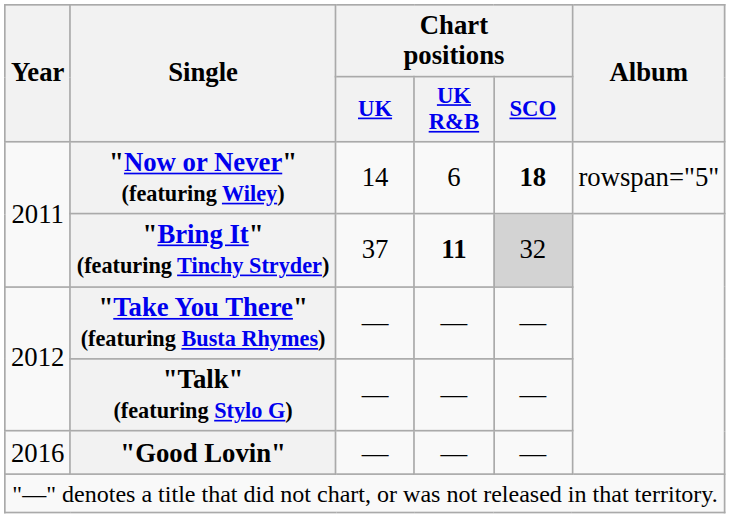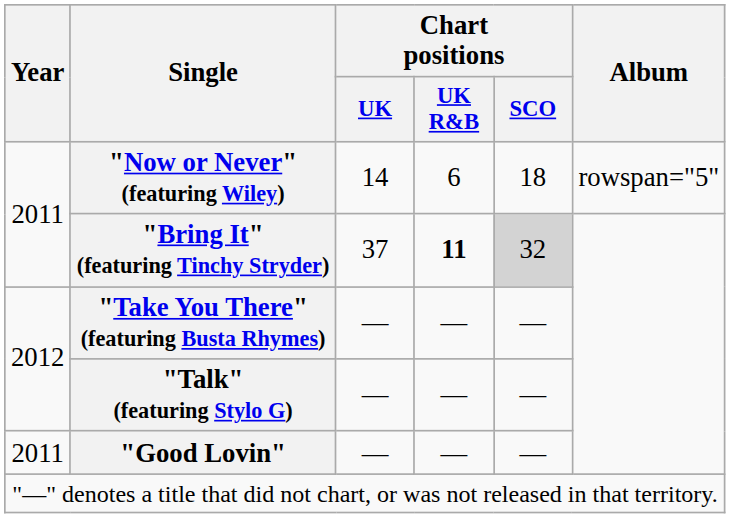(533, 177) bold -> (533, 177) normal
(38, 452) 2016 -> (38, 452) 2011
